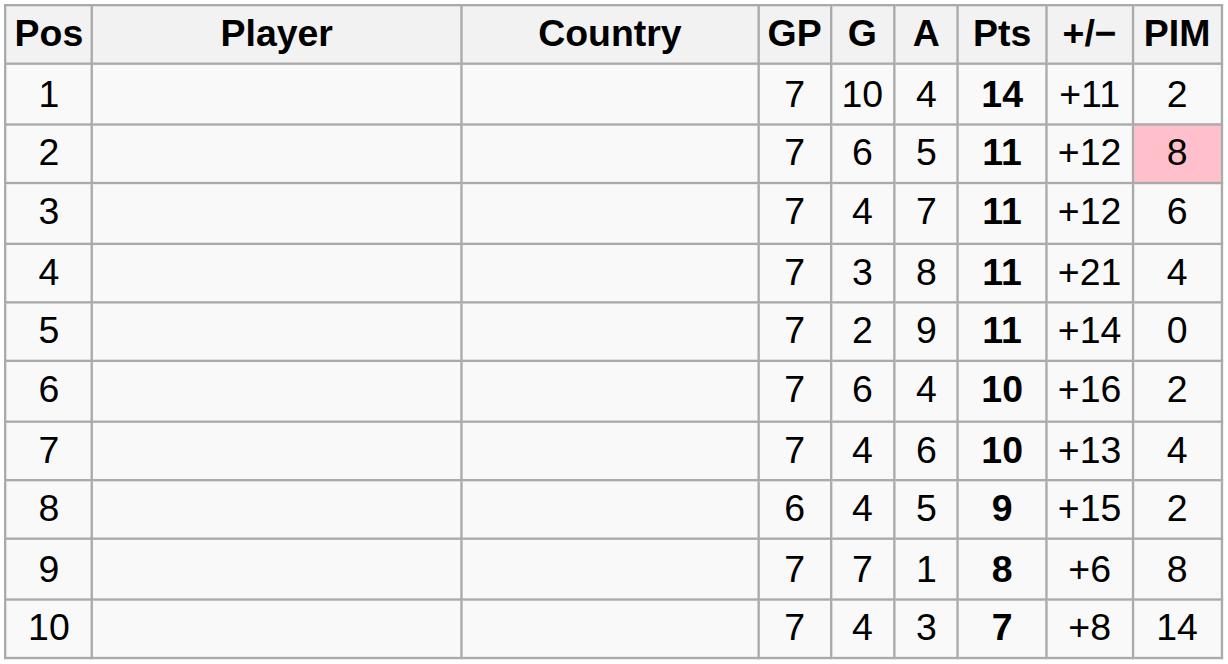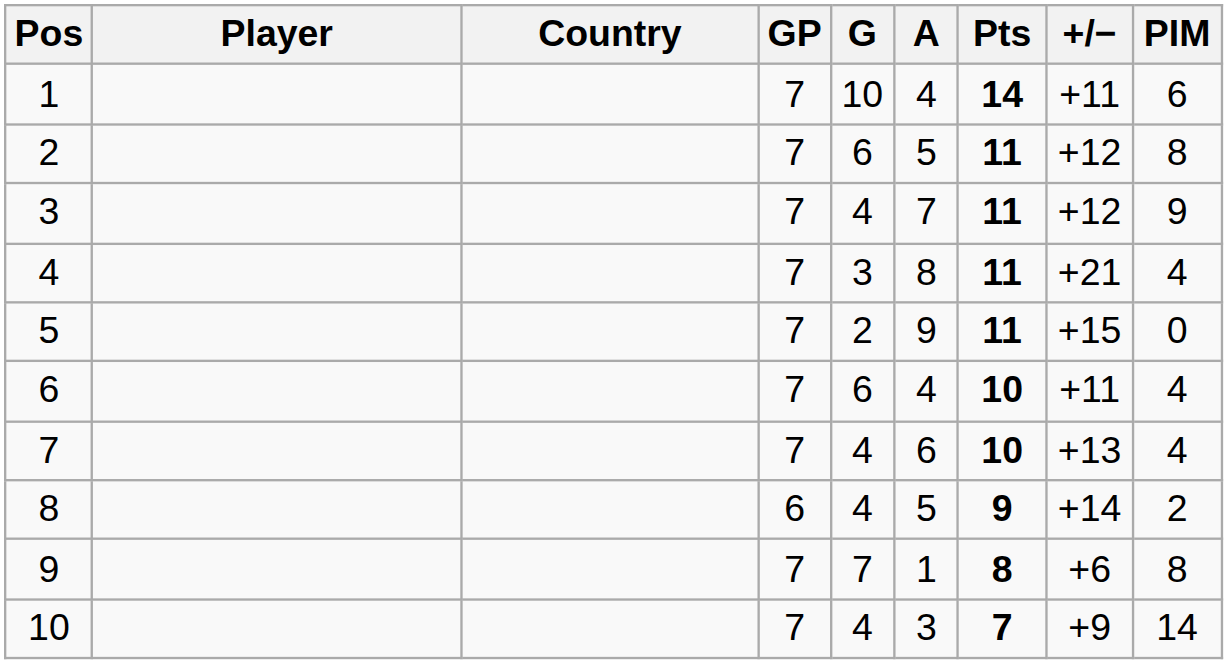(1177, 93) 2 -> (1177, 93) 6
(1177, 152) pink background -> (1177, 152) no background
(1177, 212) 6 -> (1177, 212) 9
(1090, 331) +14 -> (1090, 331) +15
(1090, 390) +16 -> (1090, 390) +11
(1177, 390) 2 -> (1177, 390) 4
(1090, 509) +15 -> (1090, 509) +14
(1090, 627) +8 -> (1090, 627) +9
